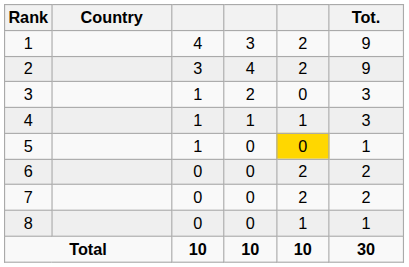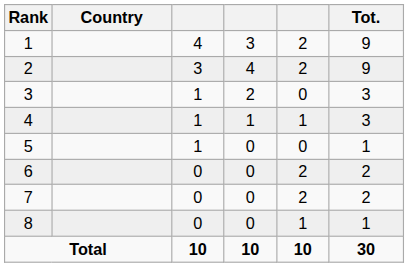(303, 146) gold background -> (303, 146) no background
